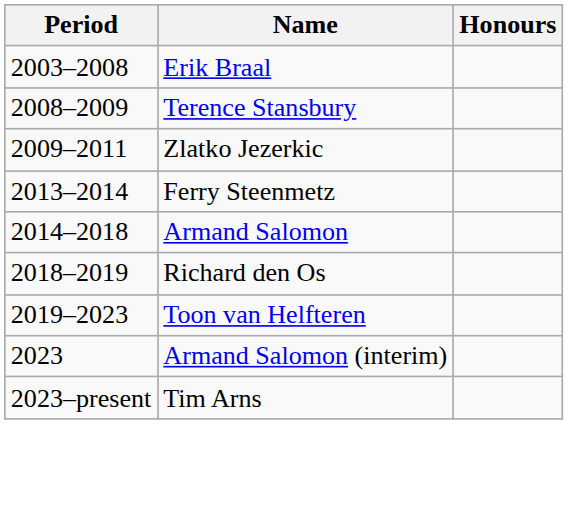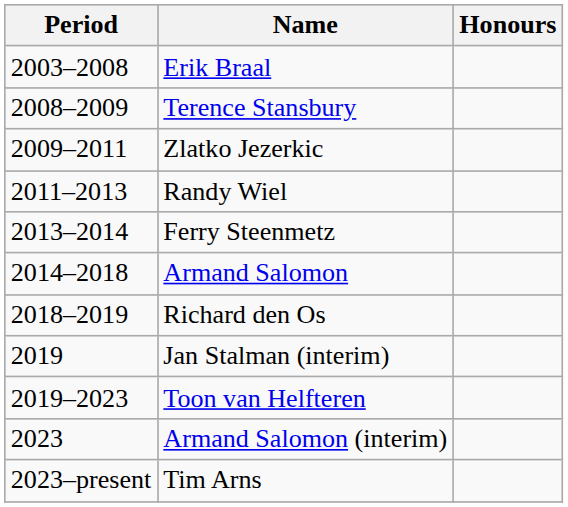+ row: (225, 190)
+ row: (276, 356)
